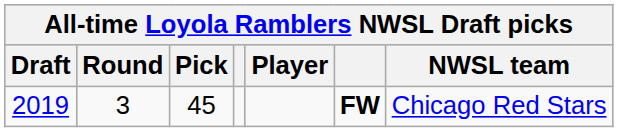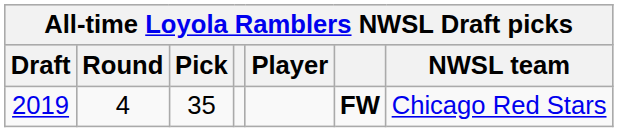(123, 106) 3 -> (123, 106) 4
(201, 106) 45 -> (201, 106) 35
